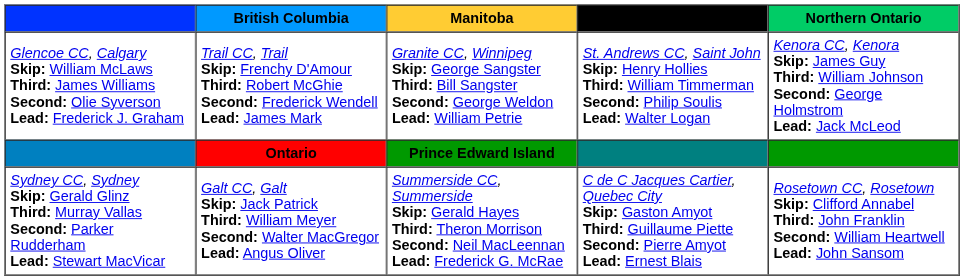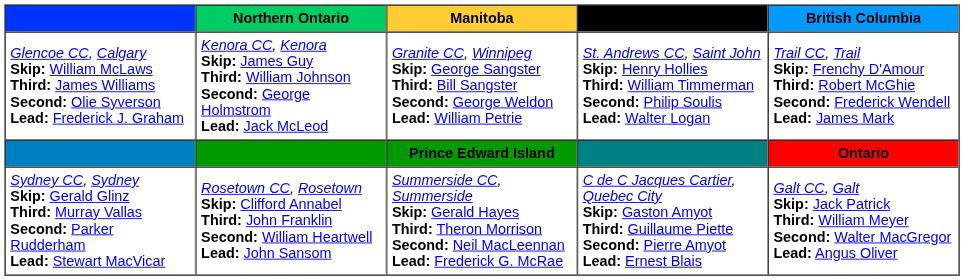columns swapped: (291, 18) <-> (863, 18)
